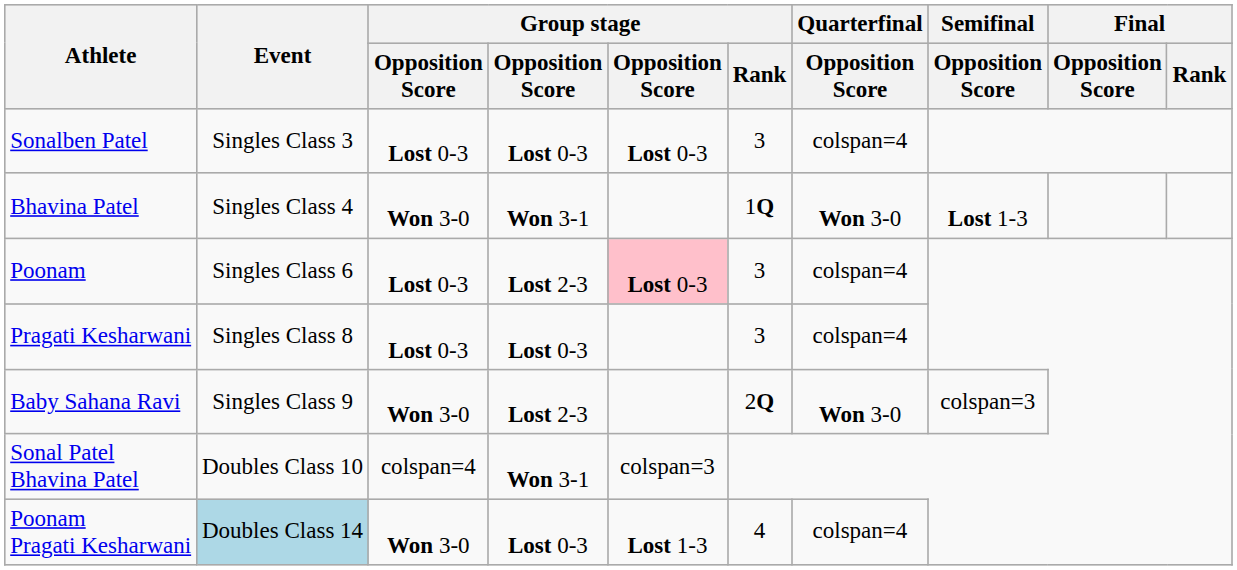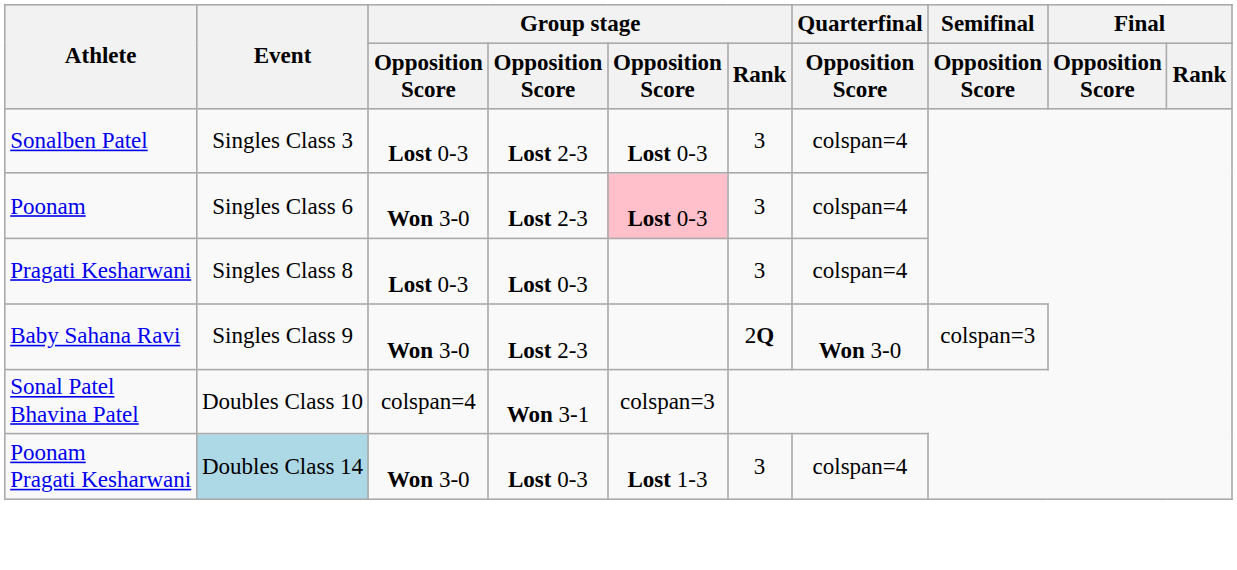(548, 154) Lost 0-3 -> (548, 154) Lost 2-3
- row: (74, 205)
(428, 284) Lost 0-3 -> (428, 219) Won 3-0
(760, 531) 4 -> (760, 466) 3
